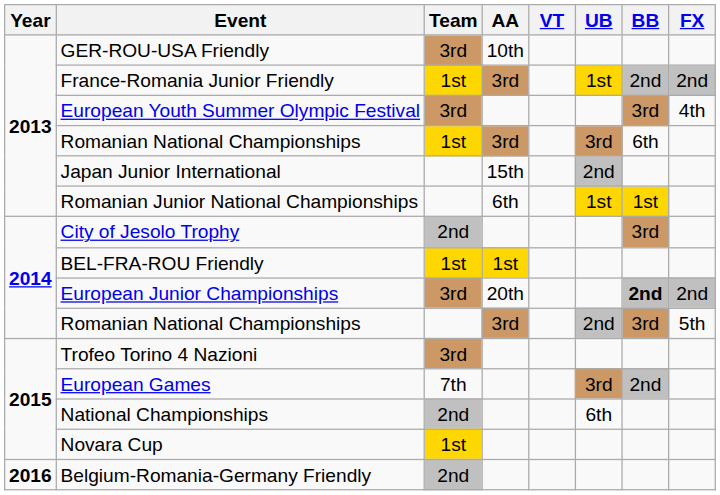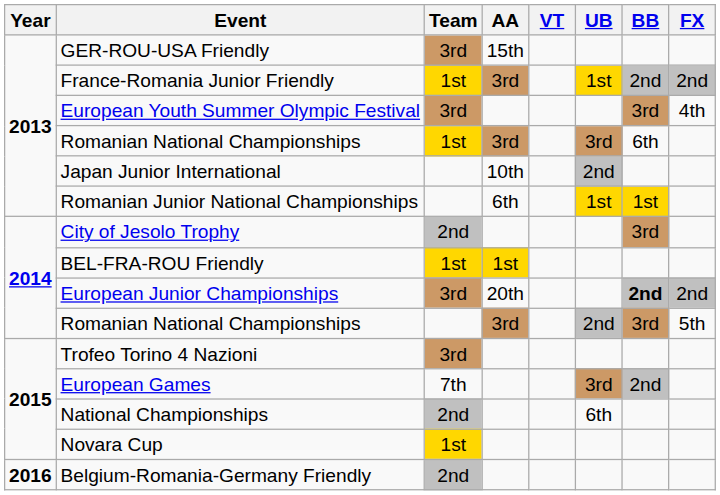(505, 50) 10th -> (505, 50) 15th
(505, 172) 15th -> (505, 172) 10th
